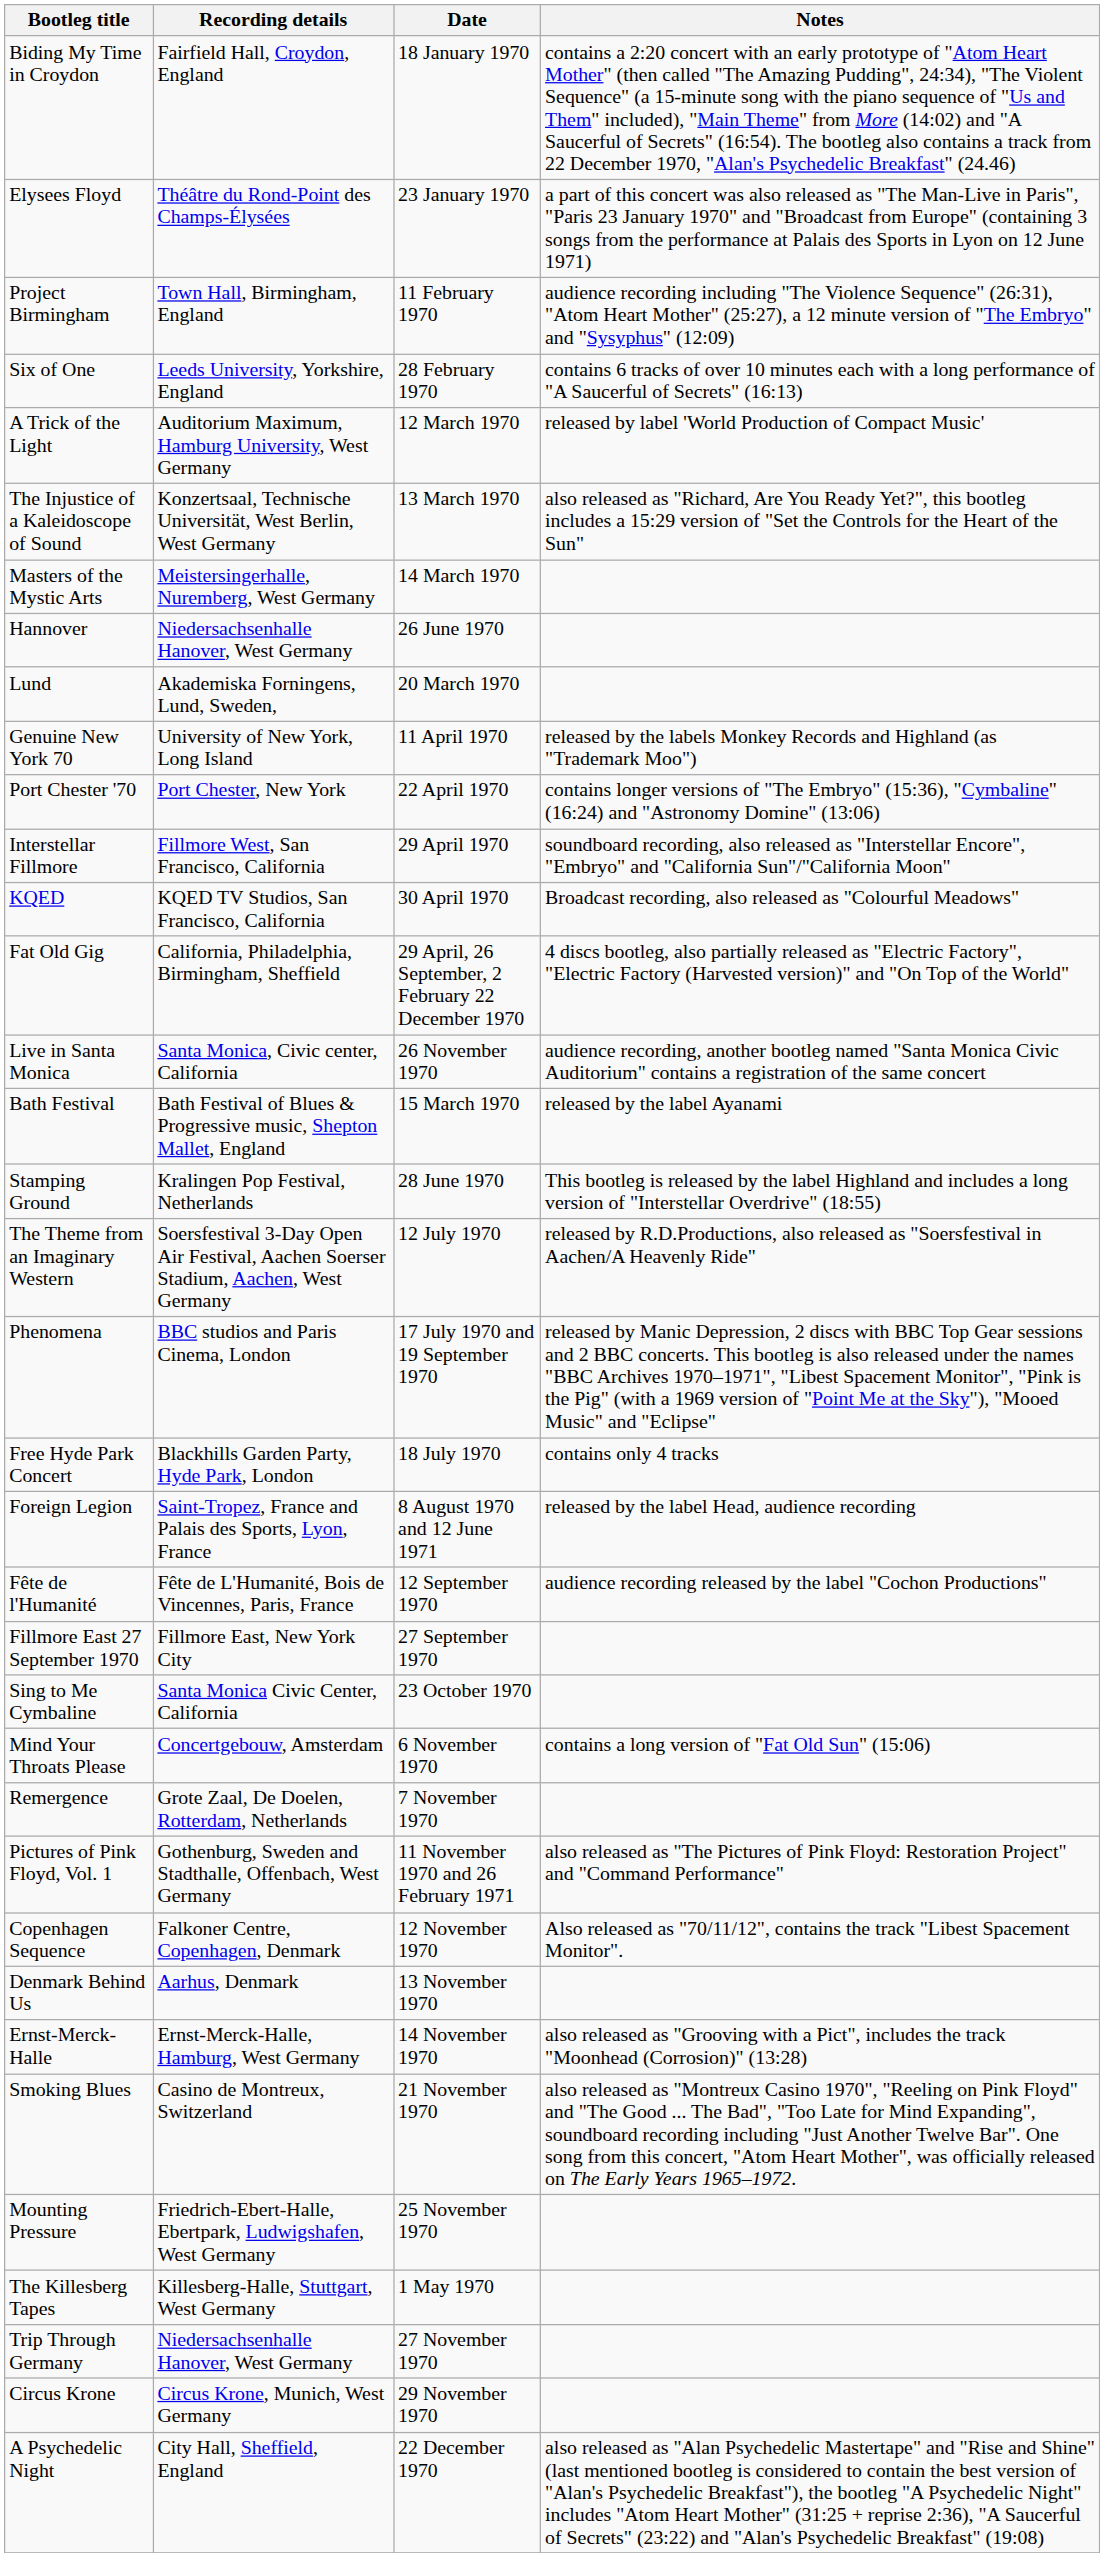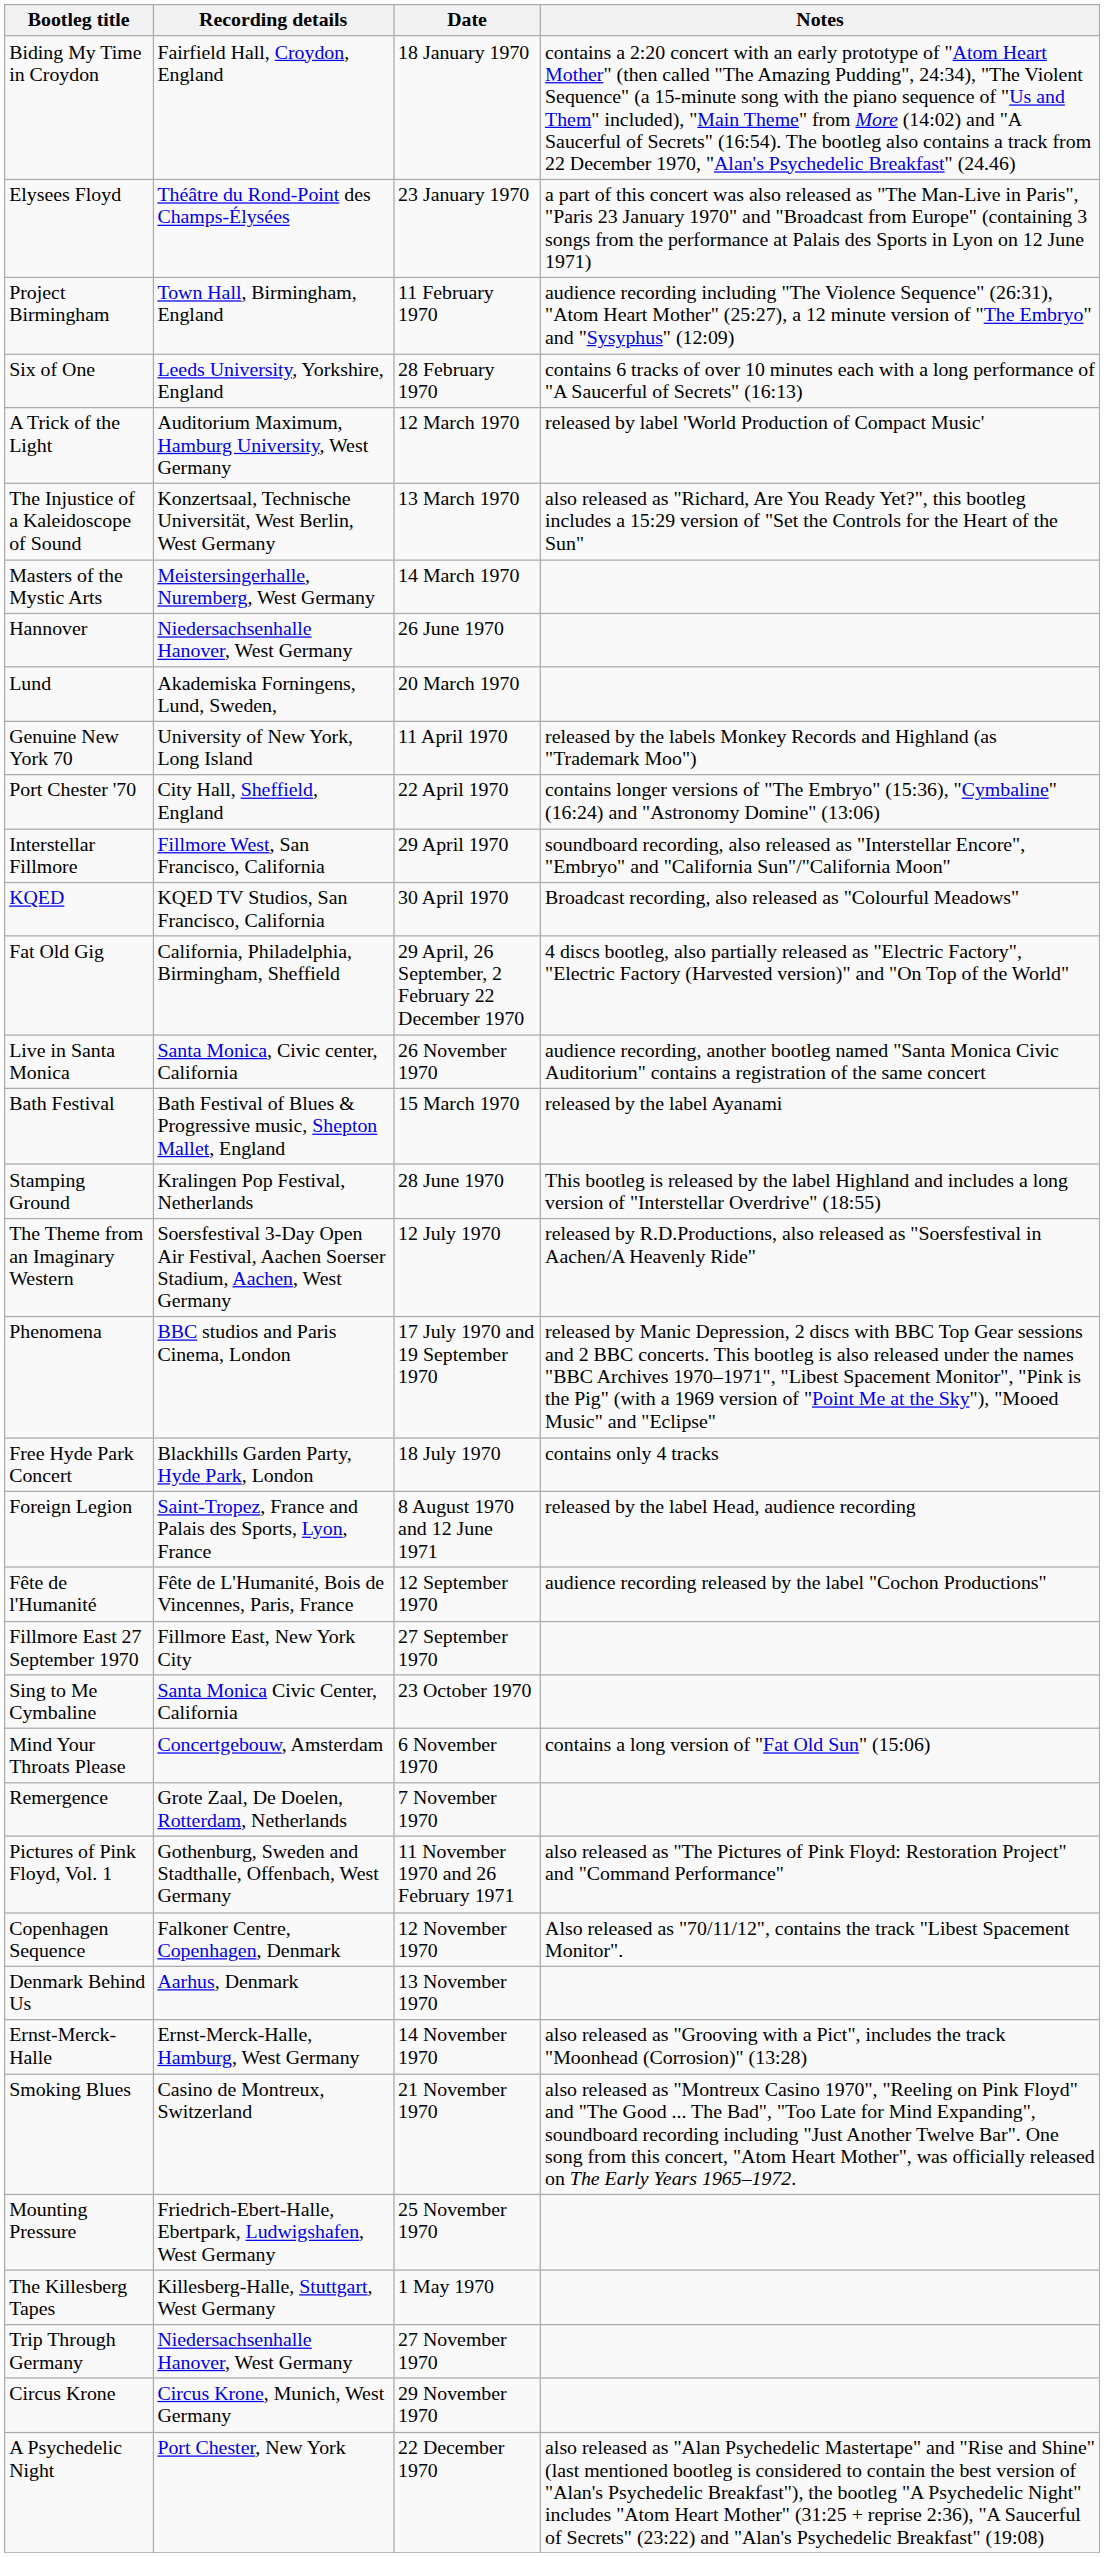(252, 790) Port Chester, New York -> (238, 801) City Hall, Sheffield, England
(238, 2458) City Hall, Sheffield, England -> (252, 2447) Port Chester, New York
